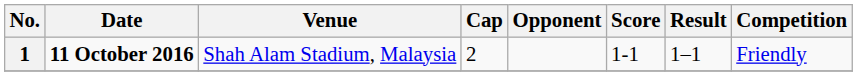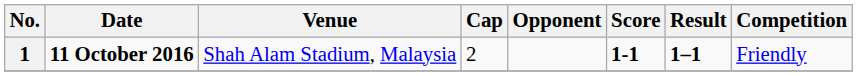(625, 53) normal -> (625, 53) bold
(686, 53) normal -> (686, 53) bold
